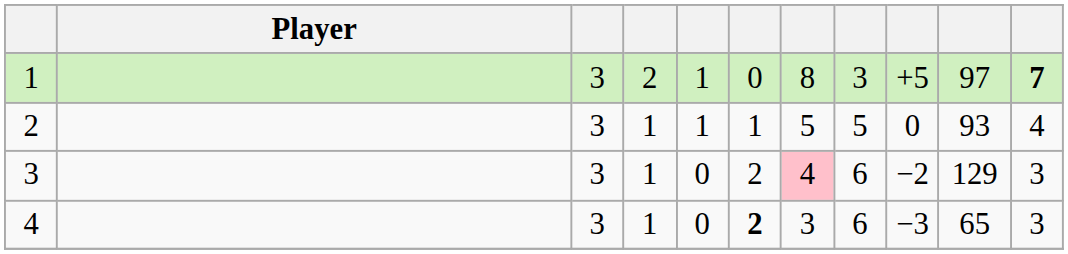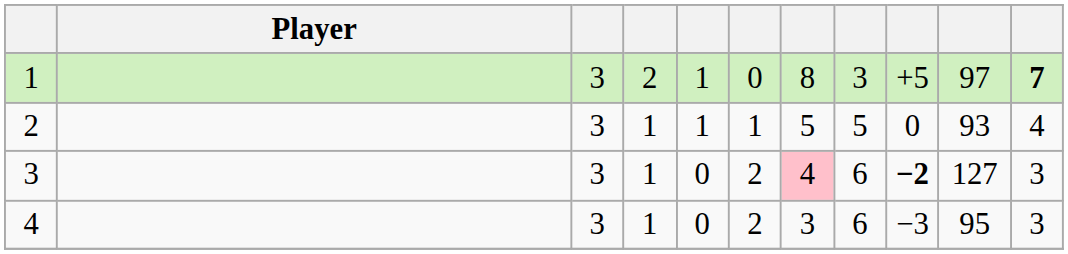(913, 175) normal -> (913, 175) bold
(975, 175) 129 -> (975, 175) 127
(755, 223) bold -> (755, 223) normal
(975, 223) 65 -> (975, 223) 95
